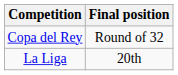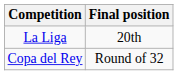rows swapped: (45, 59) <-> (45, 37)
